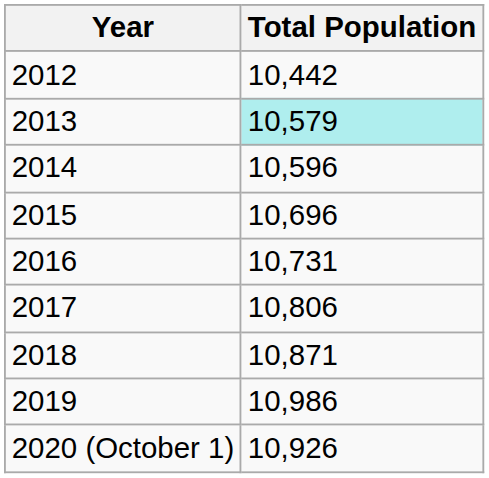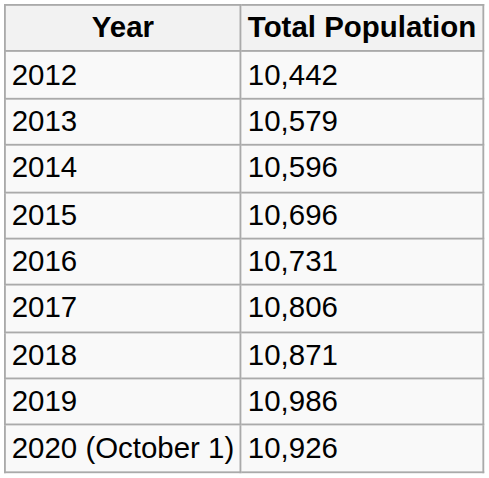(293, 121) paleturquoise background -> (293, 121) no background
